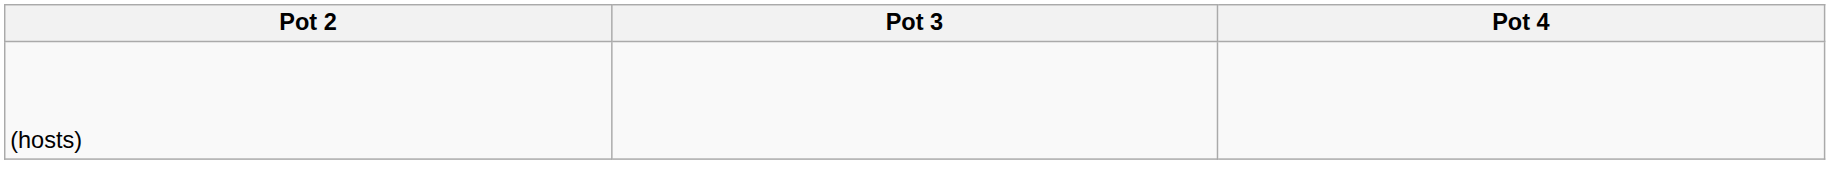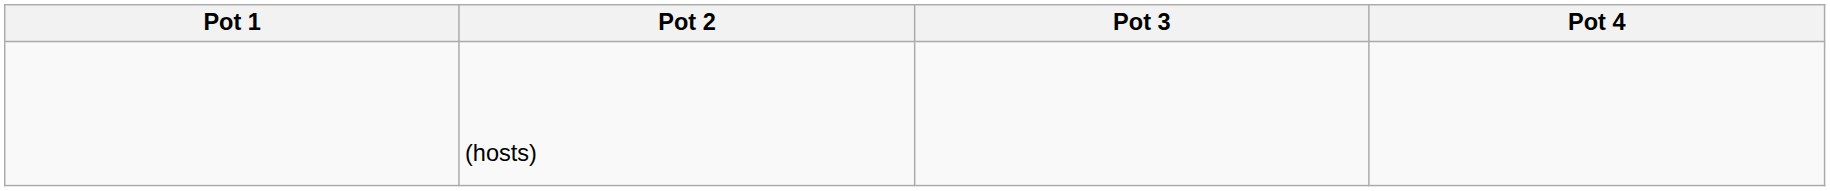+ column: (232, 23)
